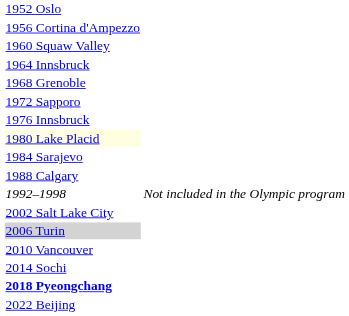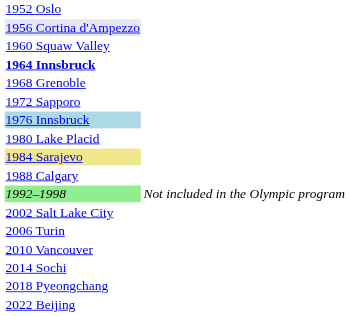(73, 27) no background -> (73, 27) lavender background
(48, 64) normal -> (51, 64) bold
(48, 120) no background -> (48, 120) lightblue background
(53, 138) lightyellow background -> (53, 138) no background
(44, 156) no background -> (44, 156) khaki background
(36, 193) no background -> (36, 193) lightgreen background
(35, 230) lightgrey background -> (35, 230) no background
(59, 286) bold -> (57, 286) normal
